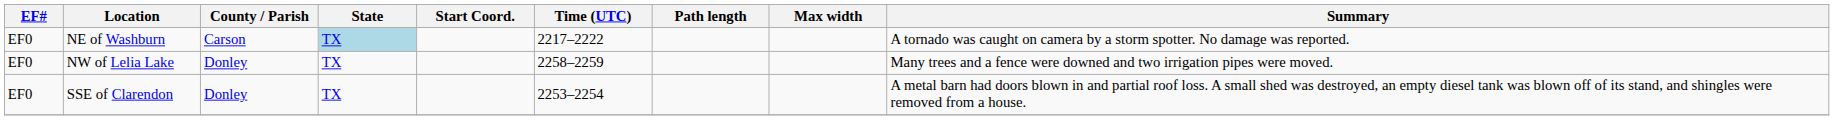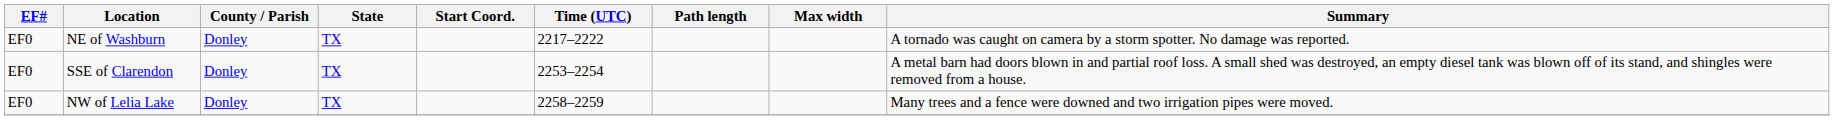(225, 39) Carson -> (226, 39) Donley
(331, 39) lightblue background -> (331, 39) no background
rows swapped: (120, 94) <-> (120, 62)
